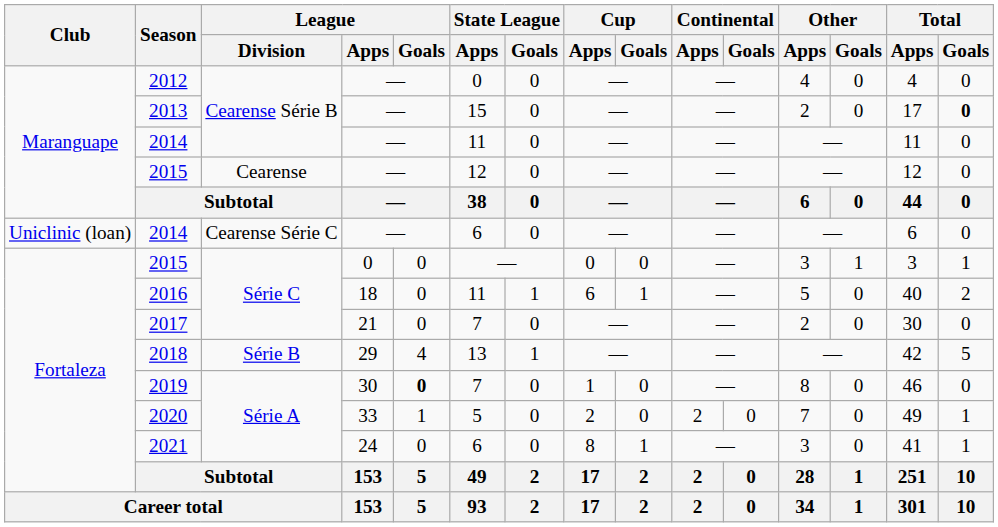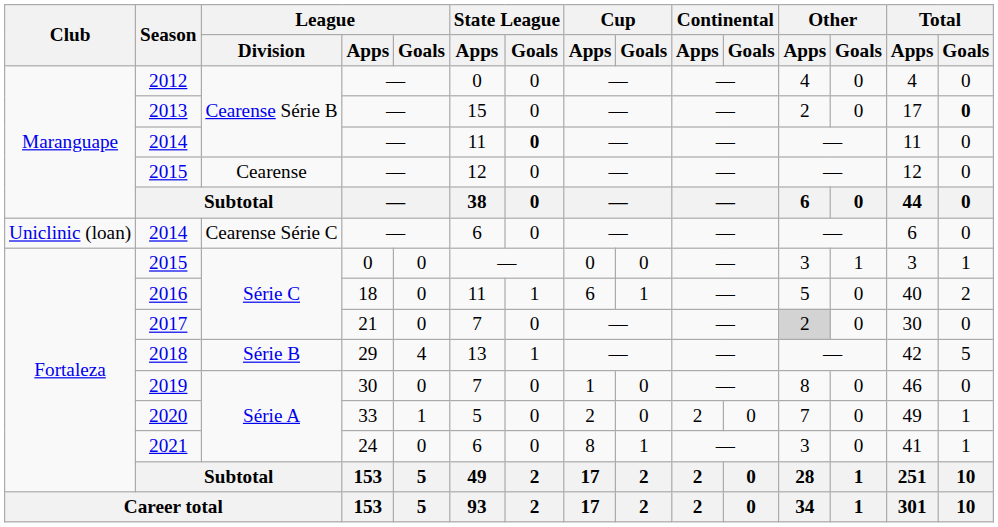(534, 141) normal -> (534, 141) bold
(805, 324) no background -> (805, 324) lightgrey background
(421, 385) bold -> (421, 385) normal
